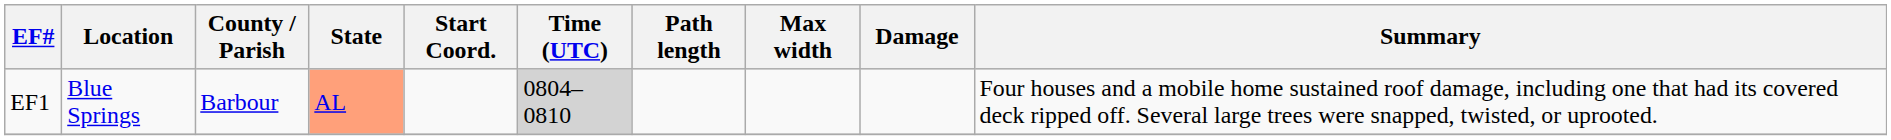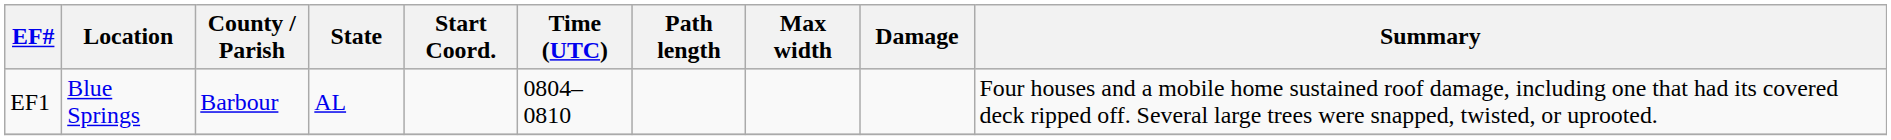(330, 101) lightsalmon background -> (330, 101) no background
(553, 101) lightgrey background -> (553, 101) no background
